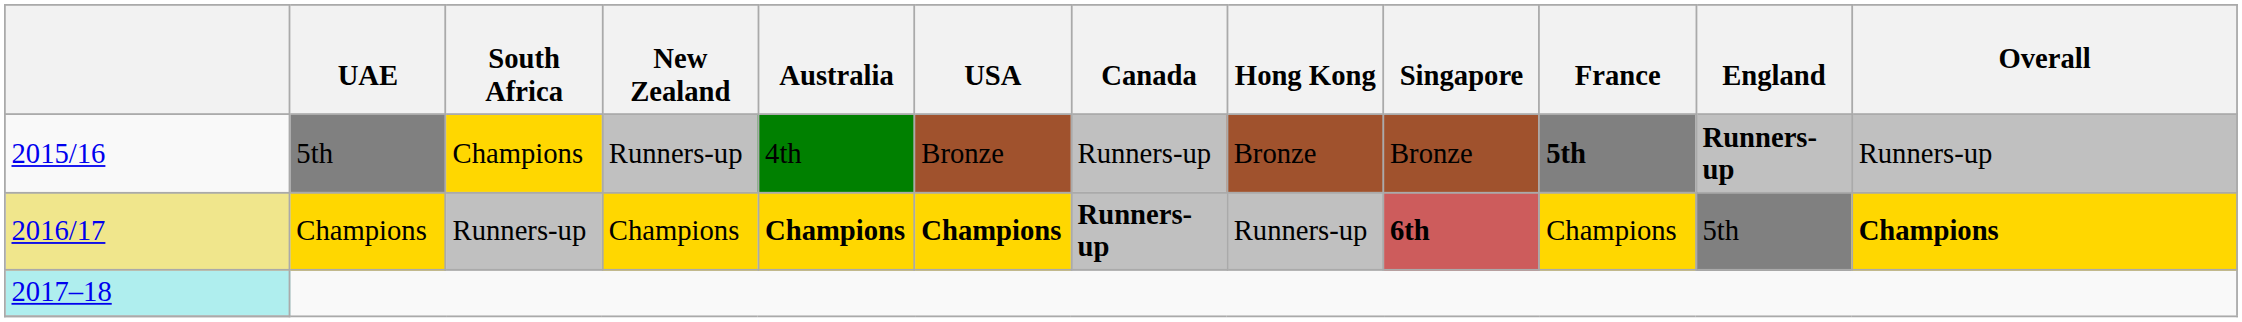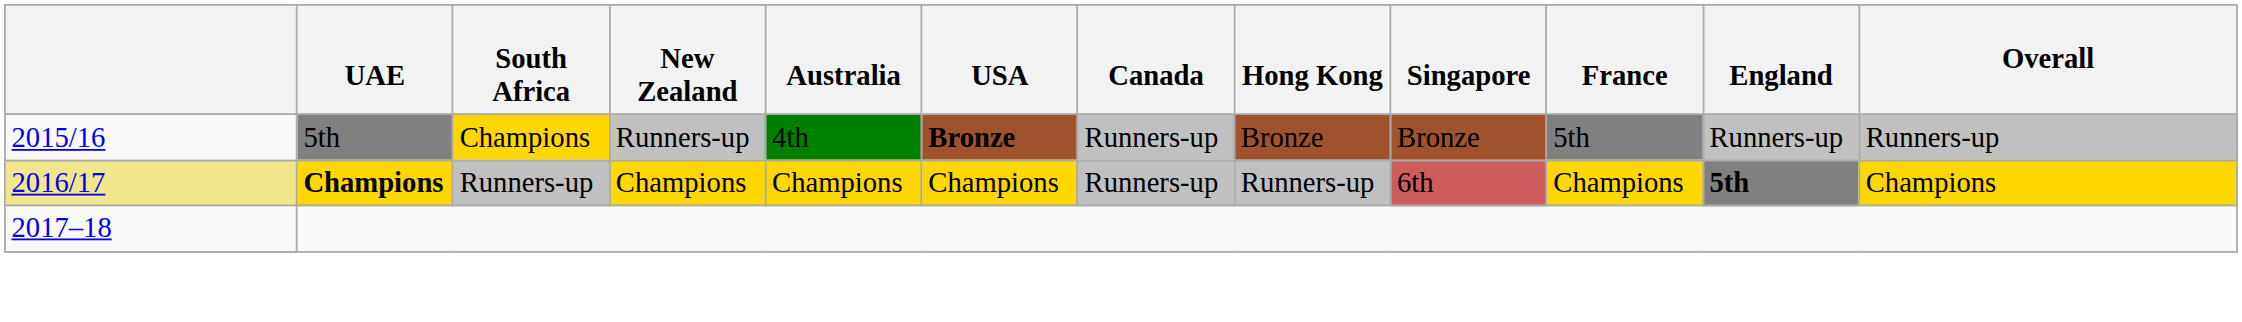(963, 153) normal -> (972, 137) bold
(1566, 153) bold -> (1572, 137) normal
(1760, 153) bold -> (1776, 137) normal
(362, 230) normal -> (373, 182) bold
(835, 230) bold -> (837, 182) normal
(991, 230) bold -> (994, 182) normal
(1135, 230) bold -> (1151, 182) normal
(1410, 230) bold -> (1415, 182) normal
(1721, 230) normal -> (1729, 182) bold
(1929, 230) bold -> (1931, 182) normal
(62, 292) paleturquoise background -> (62, 227) no background
